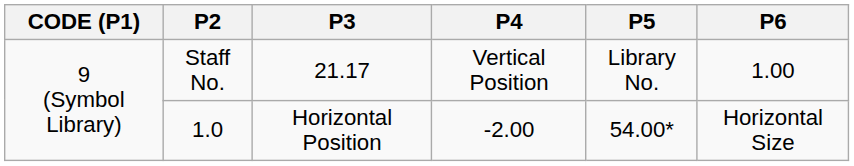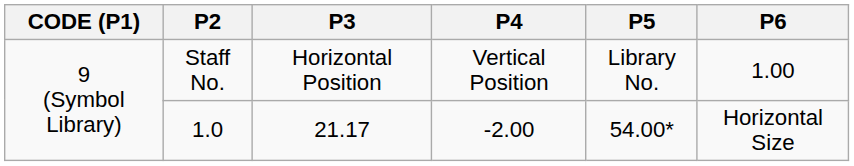(342, 69) 21.17 -> (342, 69) Horizontal Position
(342, 130) Horizontal Position -> (342, 130) 21.17
